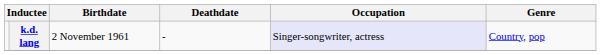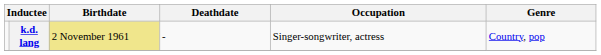(90, 36) no background -> (90, 36) khaki background
(328, 36) lavender background -> (328, 36) no background
